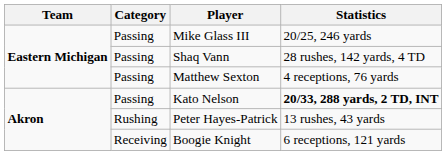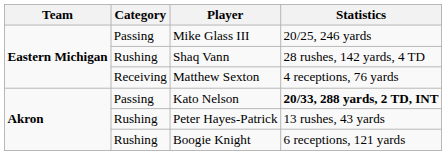(134, 56) Passing -> (136, 56) Rushing
(134, 77) Passing -> (140, 77) Receiving
(140, 139) Receiving -> (136, 139) Rushing
